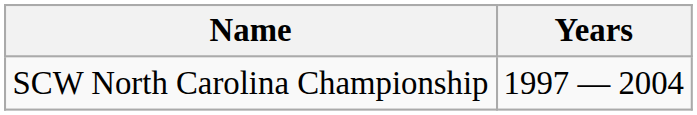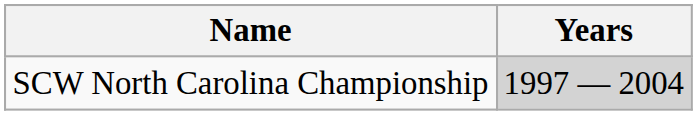(594, 82) no background -> (594, 82) lightgrey background
